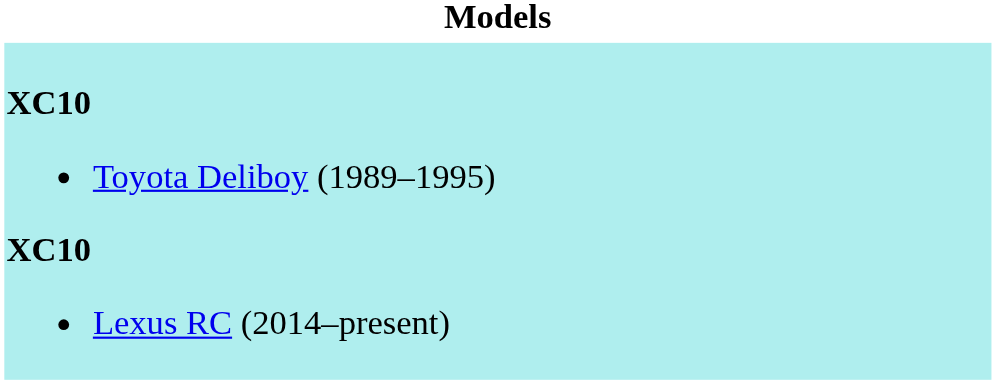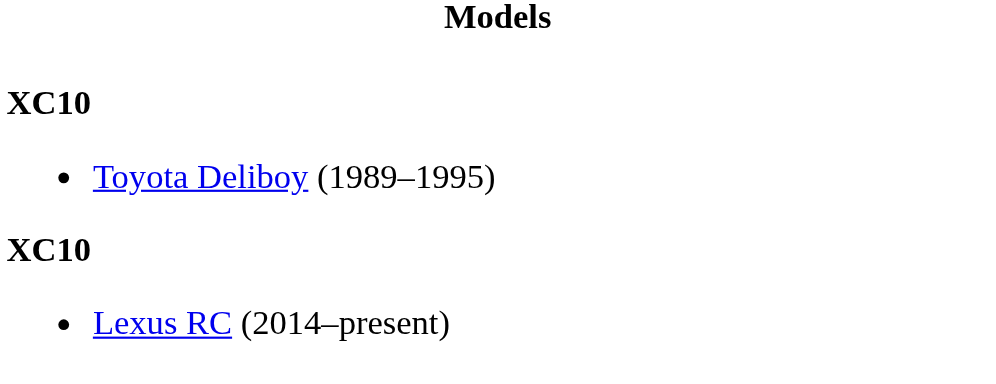(498, 213) paleturquoise background -> (498, 213) no background
